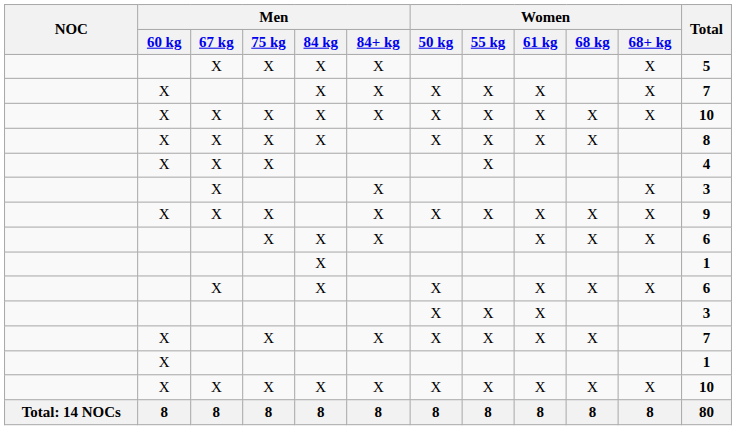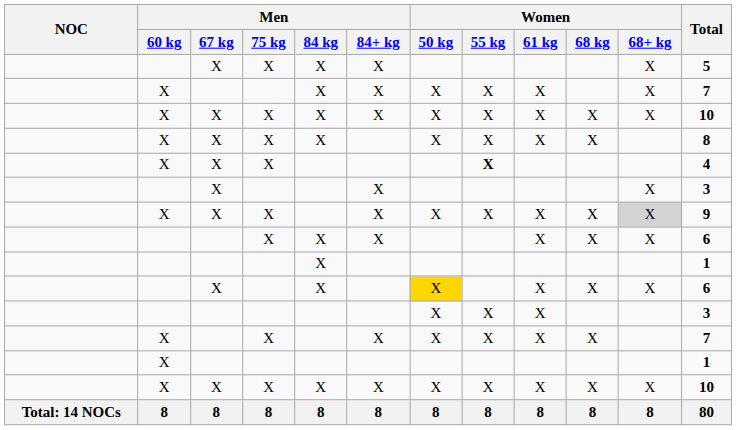(488, 165) normal -> (488, 165) bold
(650, 214) no background -> (650, 214) lightgrey background
(436, 288) no background -> (436, 288) gold background
